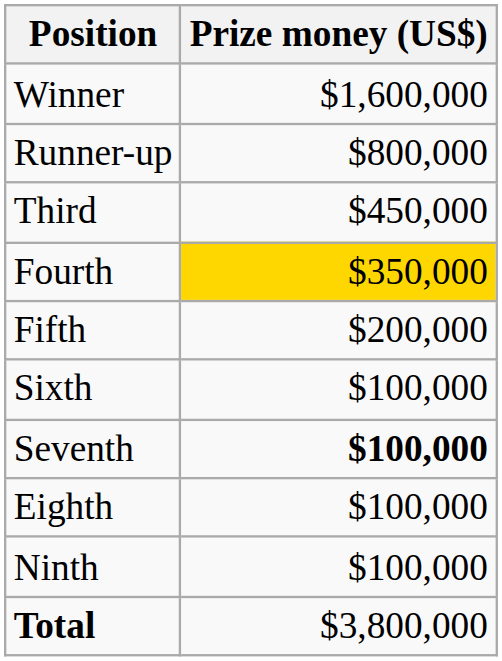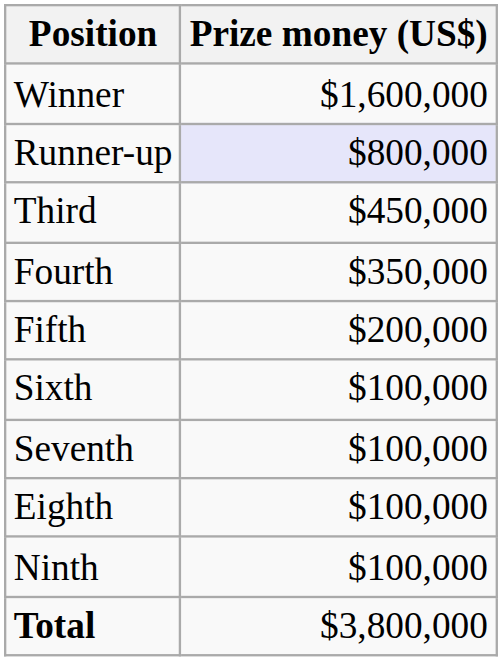(418, 152) no background -> (418, 152) lavender background
(418, 270) gold background -> (418, 270) no background
(418, 447) bold -> (418, 447) normal
